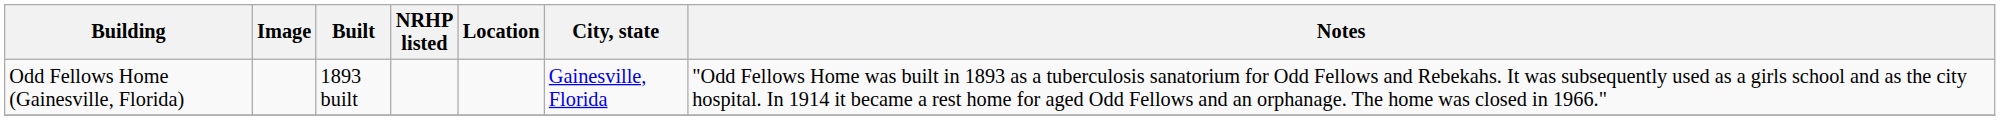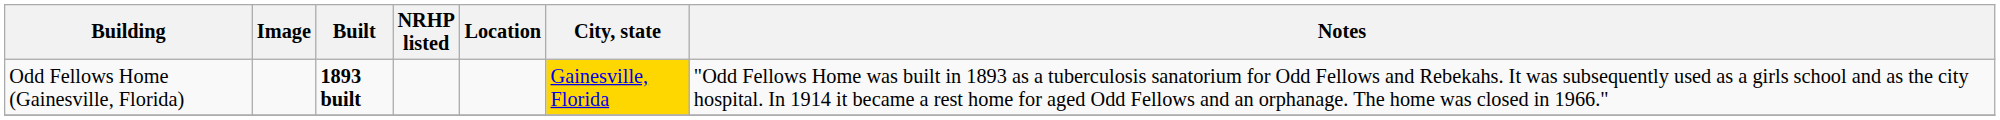(341, 87) normal -> (341, 87) bold
(598, 87) no background -> (599, 87) gold background
